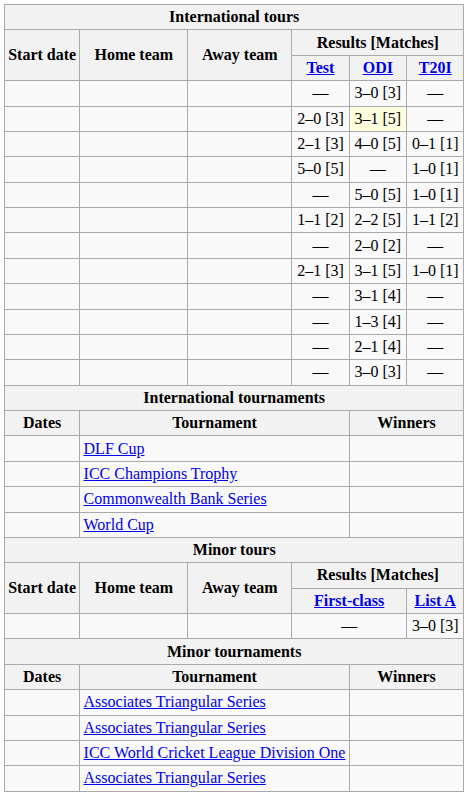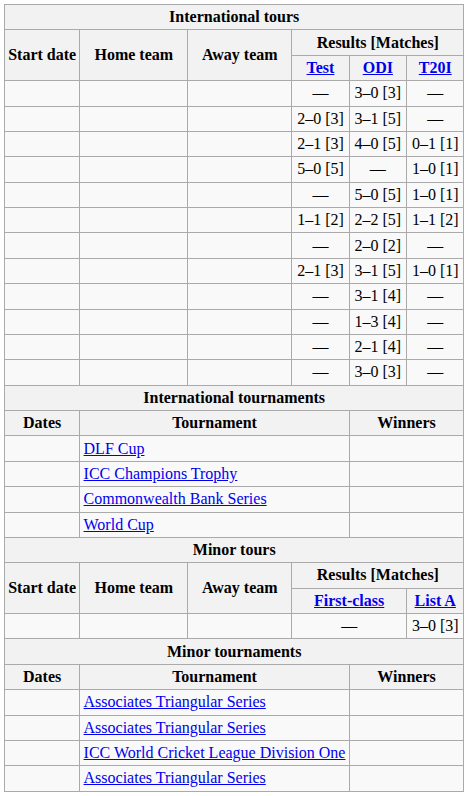(378, 118) lightyellow background -> (378, 118) no background
